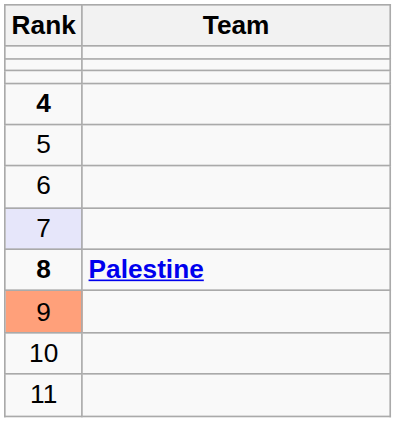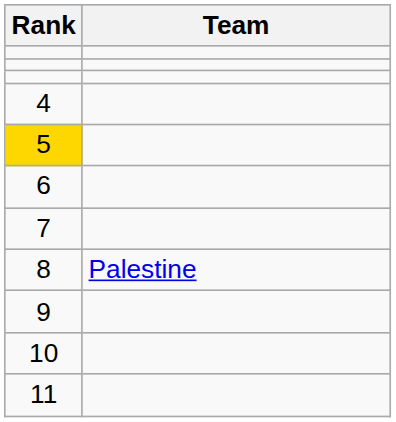(44, 103) bold -> (44, 103) normal
(44, 144) no background -> (44, 144) gold background
(44, 228) lavender background -> (44, 228) no background
(44, 269) bold -> (44, 269) normal
(146, 269) bold -> (143, 269) normal
(44, 311) lightsalmon background -> (44, 311) no background
